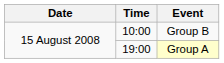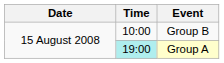(136, 49) no background -> (136, 49) paleturquoise background
